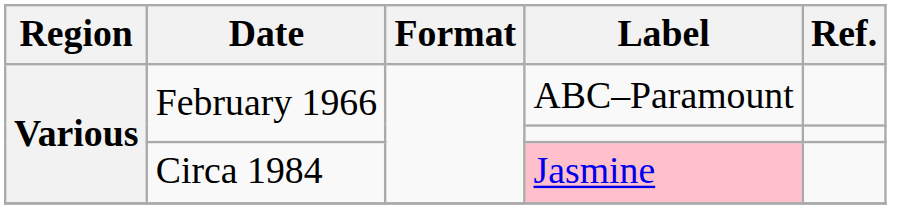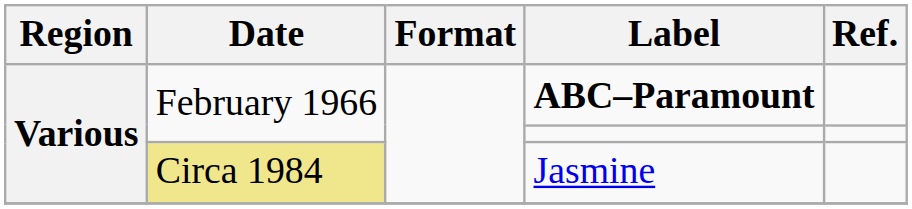(664, 94) normal -> (674, 94) bold
(239, 171) no background -> (239, 171) khaki background
(594, 171) pink background -> (594, 171) no background
